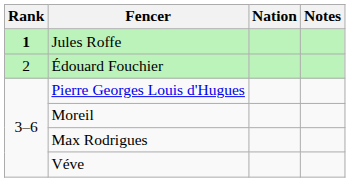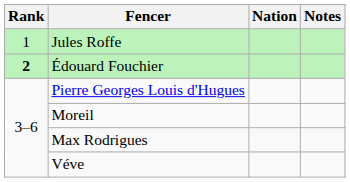(26, 41) bold -> (26, 41) normal
(26, 66) normal -> (26, 66) bold
